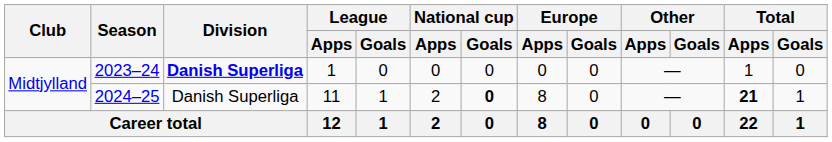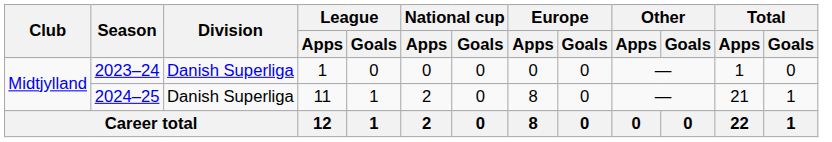(235, 70) bold -> (230, 70) normal
(489, 96) bold -> (480, 96) normal
(749, 96) bold -> (739, 96) normal
